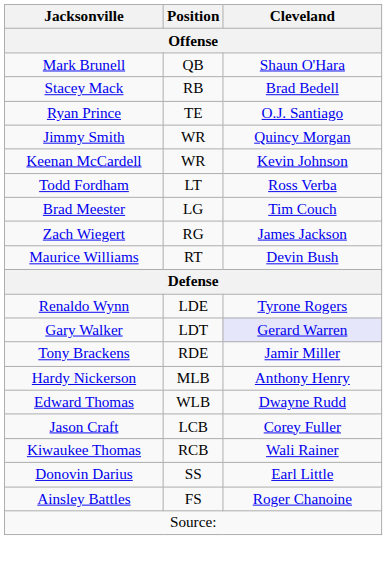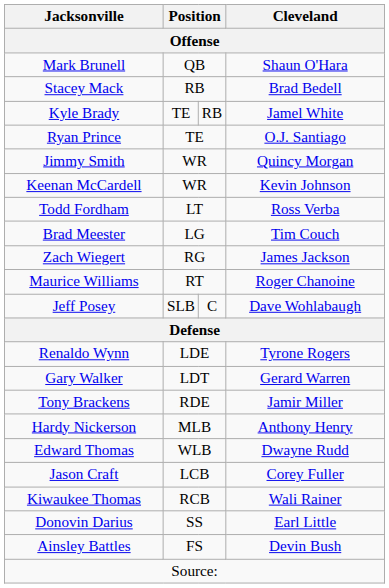+ row: (84, 112)
(302, 257) Devin Bush -> (305, 281) Roger Chanoine
+ row: (84, 305)
(302, 329) lavender background -> (305, 378) no background
(302, 498) Roger Chanoine -> (305, 546) Devin Bush
